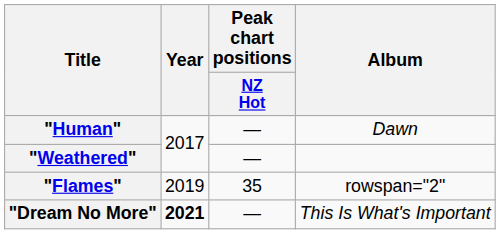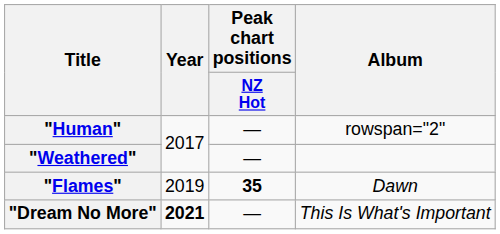(395, 129) Dawn -> (395, 129) rowspan="2"
(252, 186) normal -> (252, 186) bold
(395, 186) rowspan="2" -> (395, 186) Dawn
